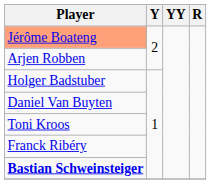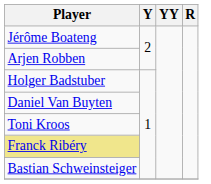(52, 37) lightsalmon background -> (52, 37) no background
(47, 146) no background -> (47, 146) khaki background
(75, 168) bold -> (72, 168) normal
